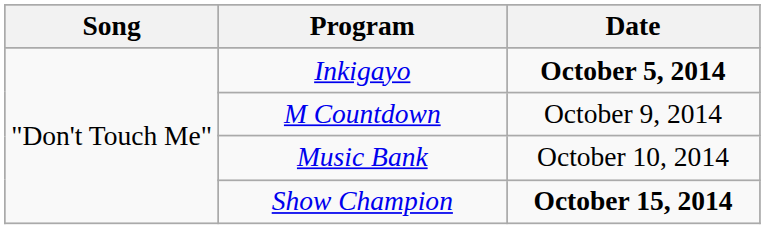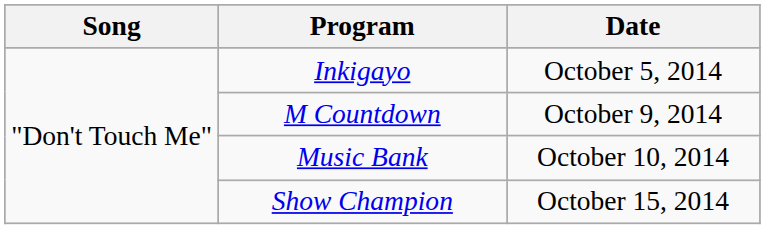(633, 69) bold -> (633, 69) normal
(633, 200) bold -> (633, 200) normal
